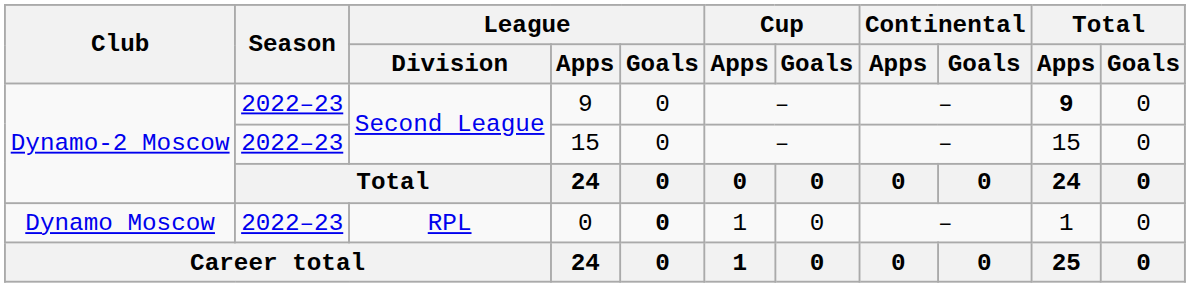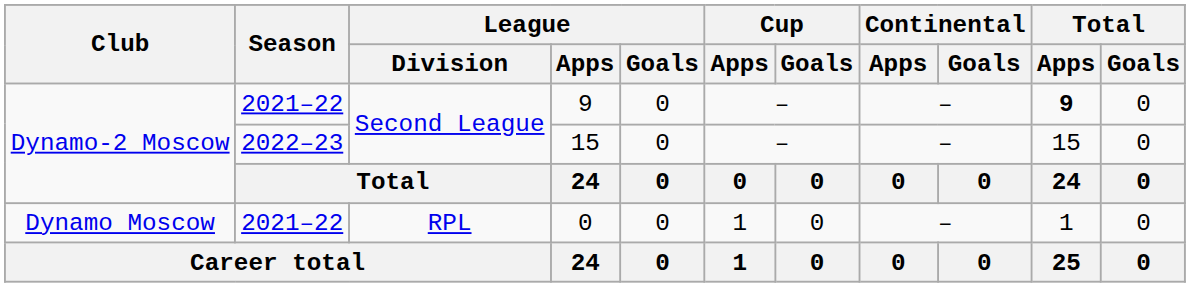(292, 104) 2022–23 -> (292, 104) 2021–22
(292, 223) 2022–23 -> (292, 223) 2021–22
(662, 223) bold -> (662, 223) normal
